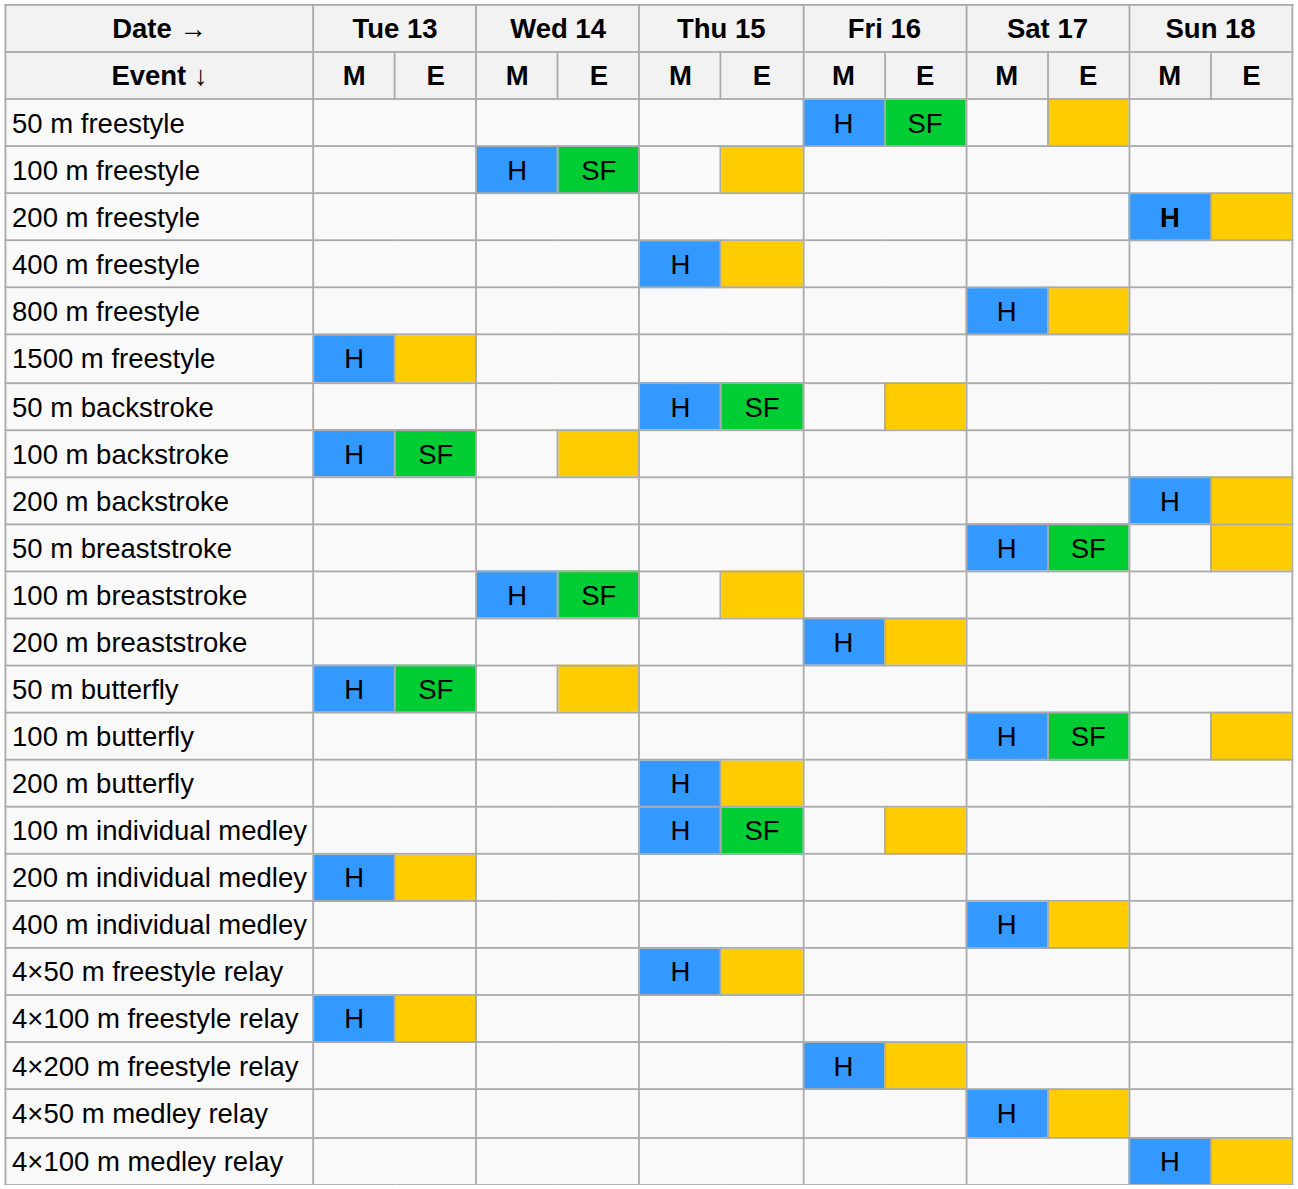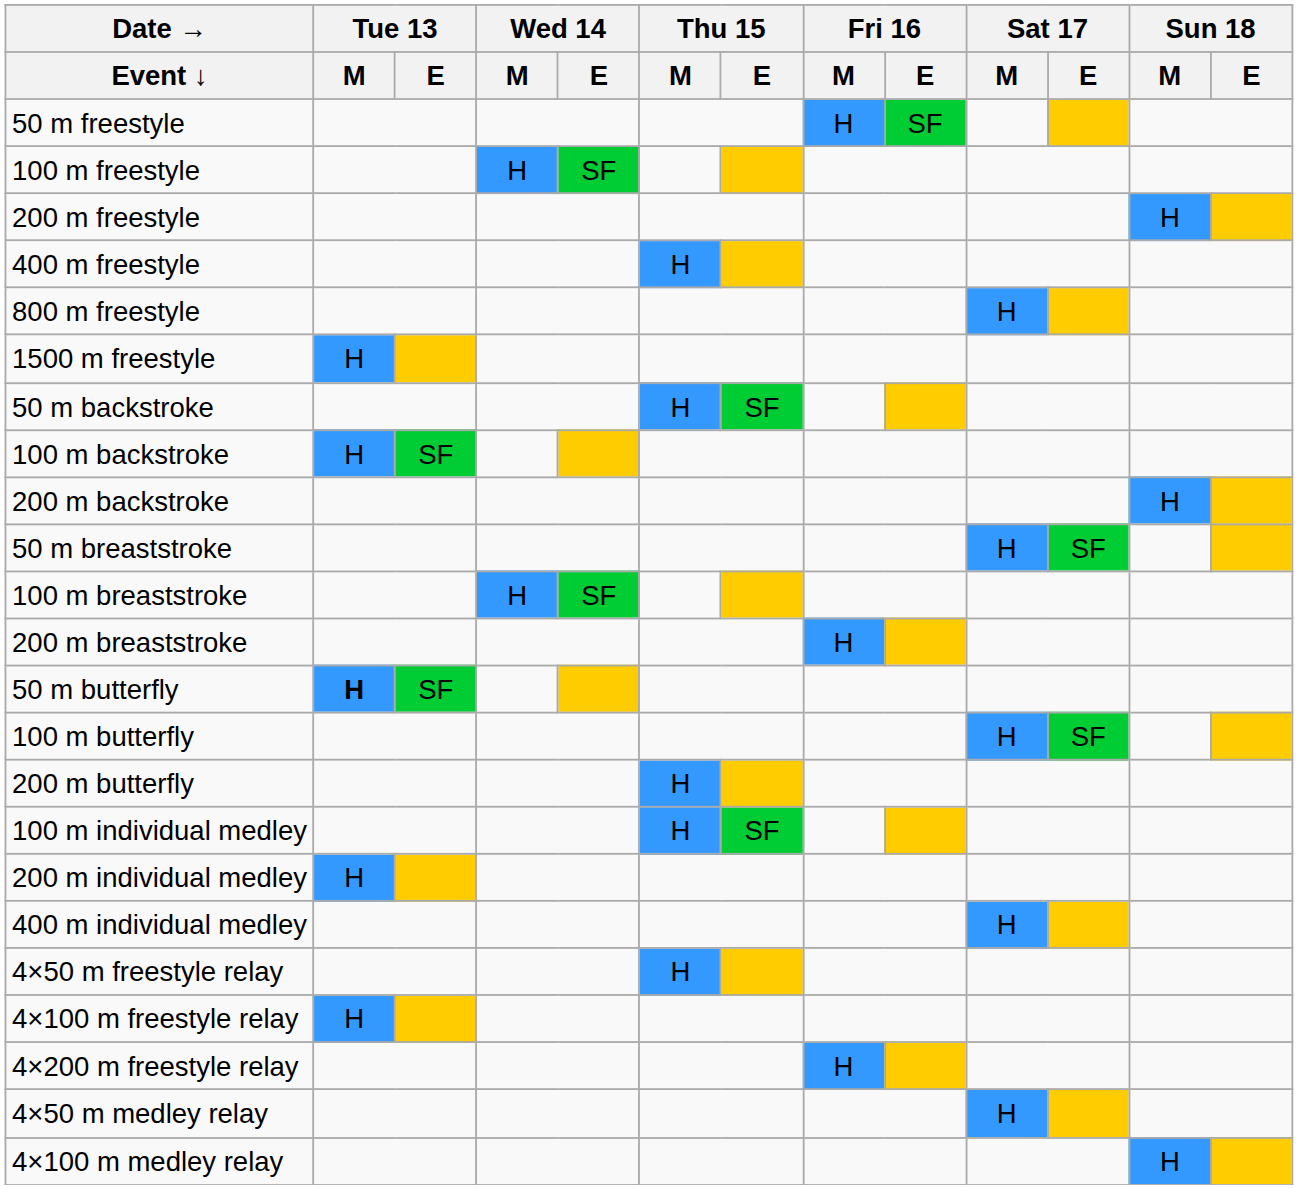(1170, 217) bold -> (1170, 217) normal
(354, 689) normal -> (354, 689) bold
